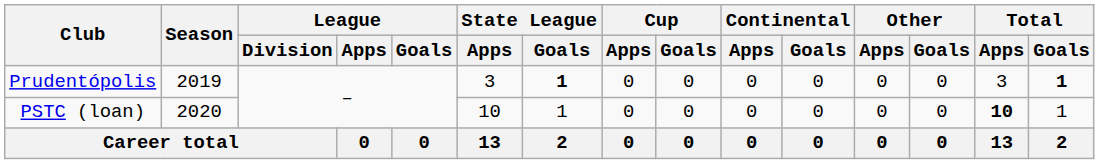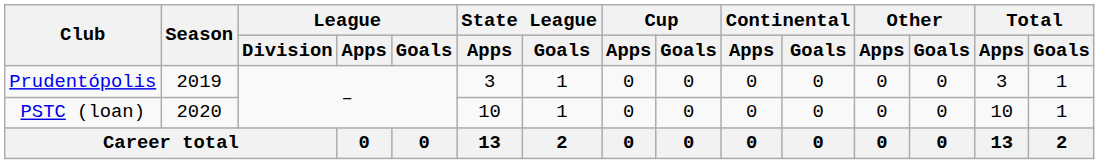(562, 82) bold -> (562, 82) normal
(1062, 82) bold -> (1062, 82) normal
(1002, 112) bold -> (1002, 112) normal
